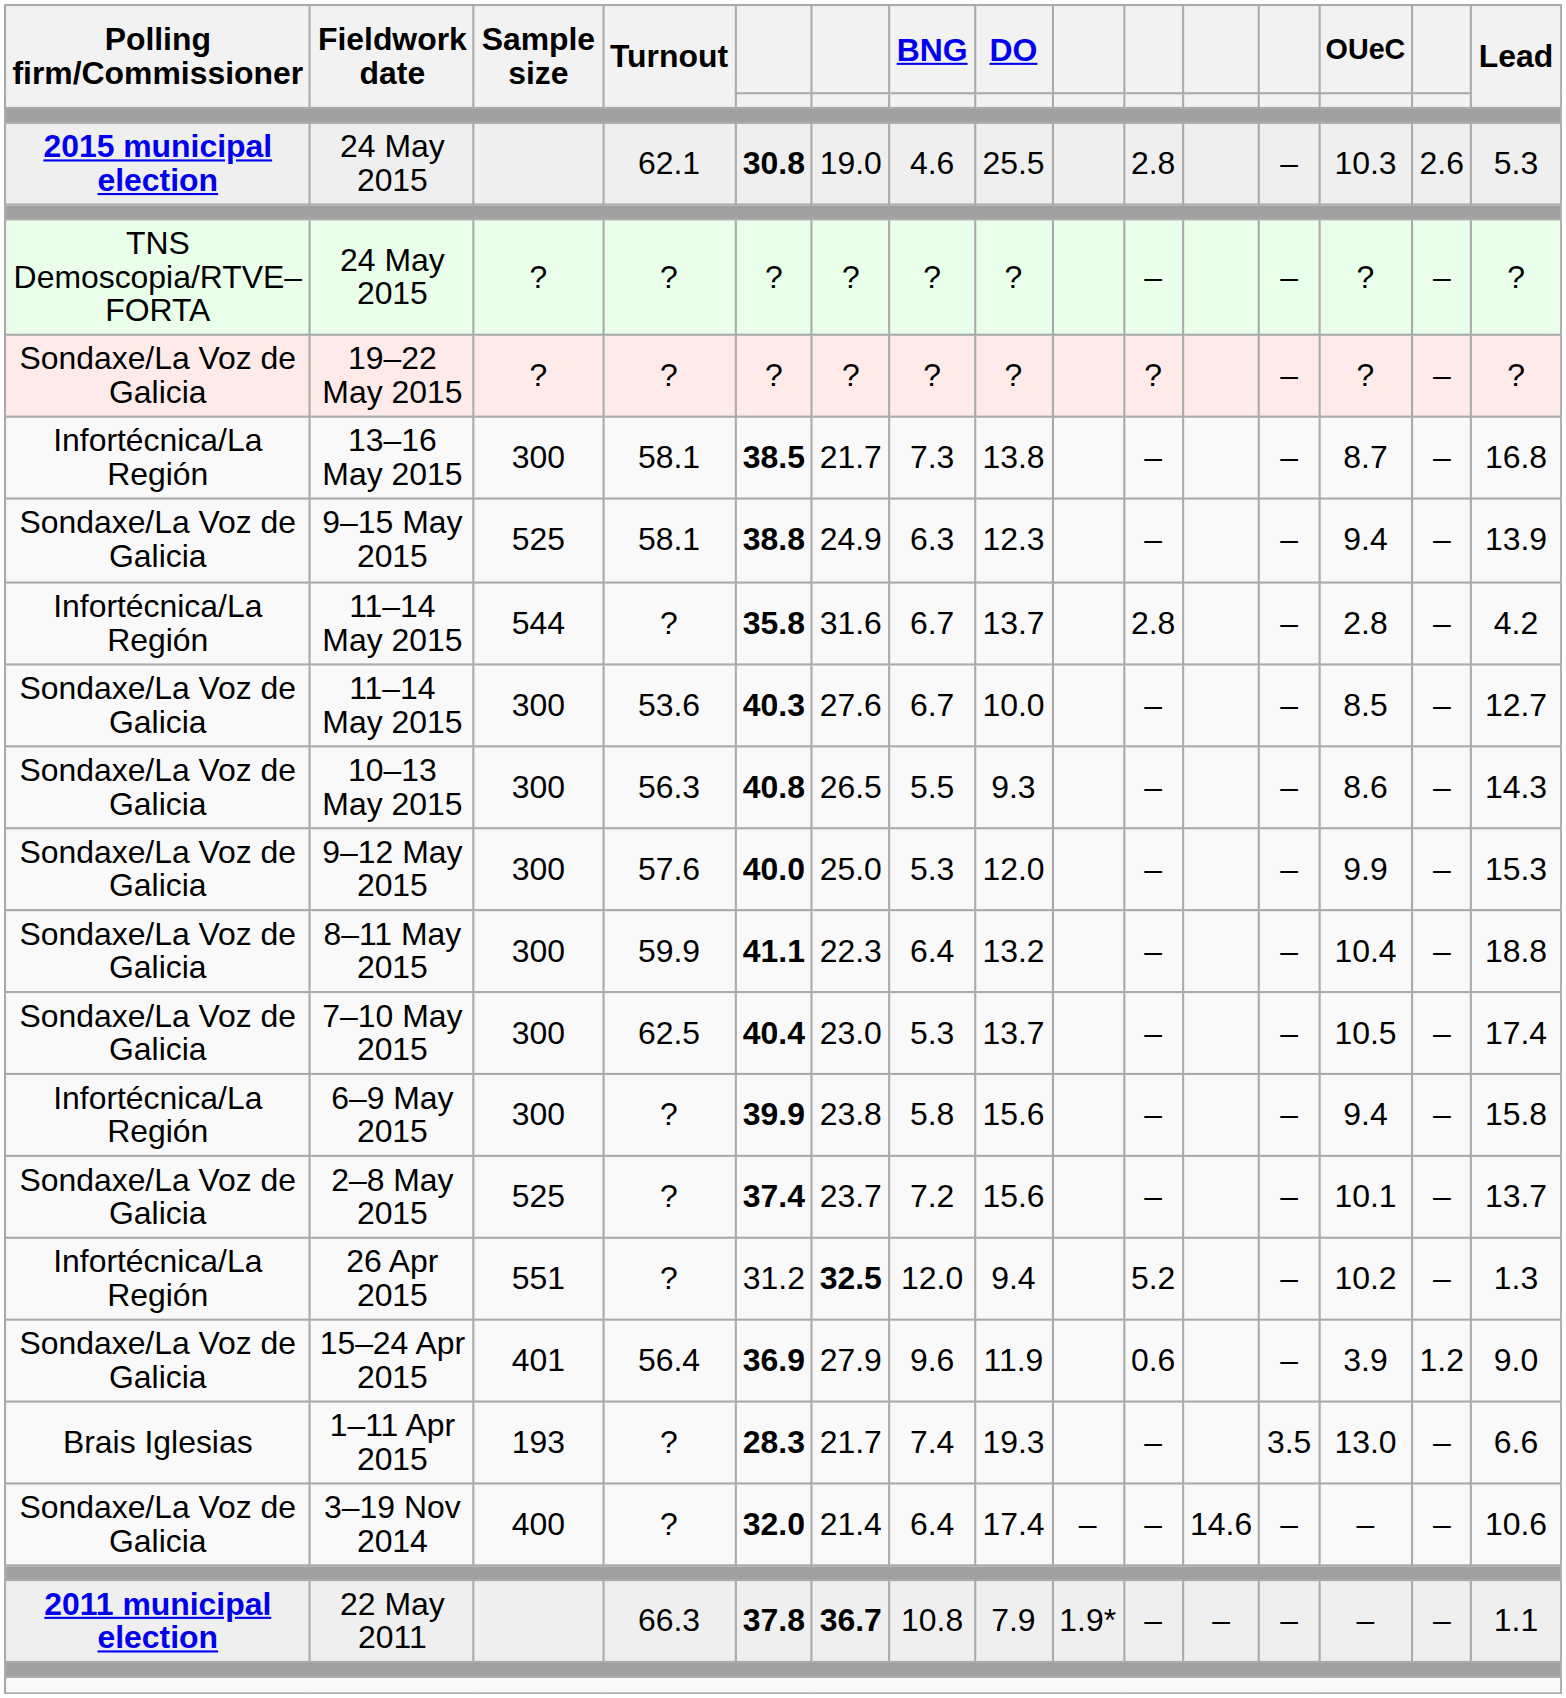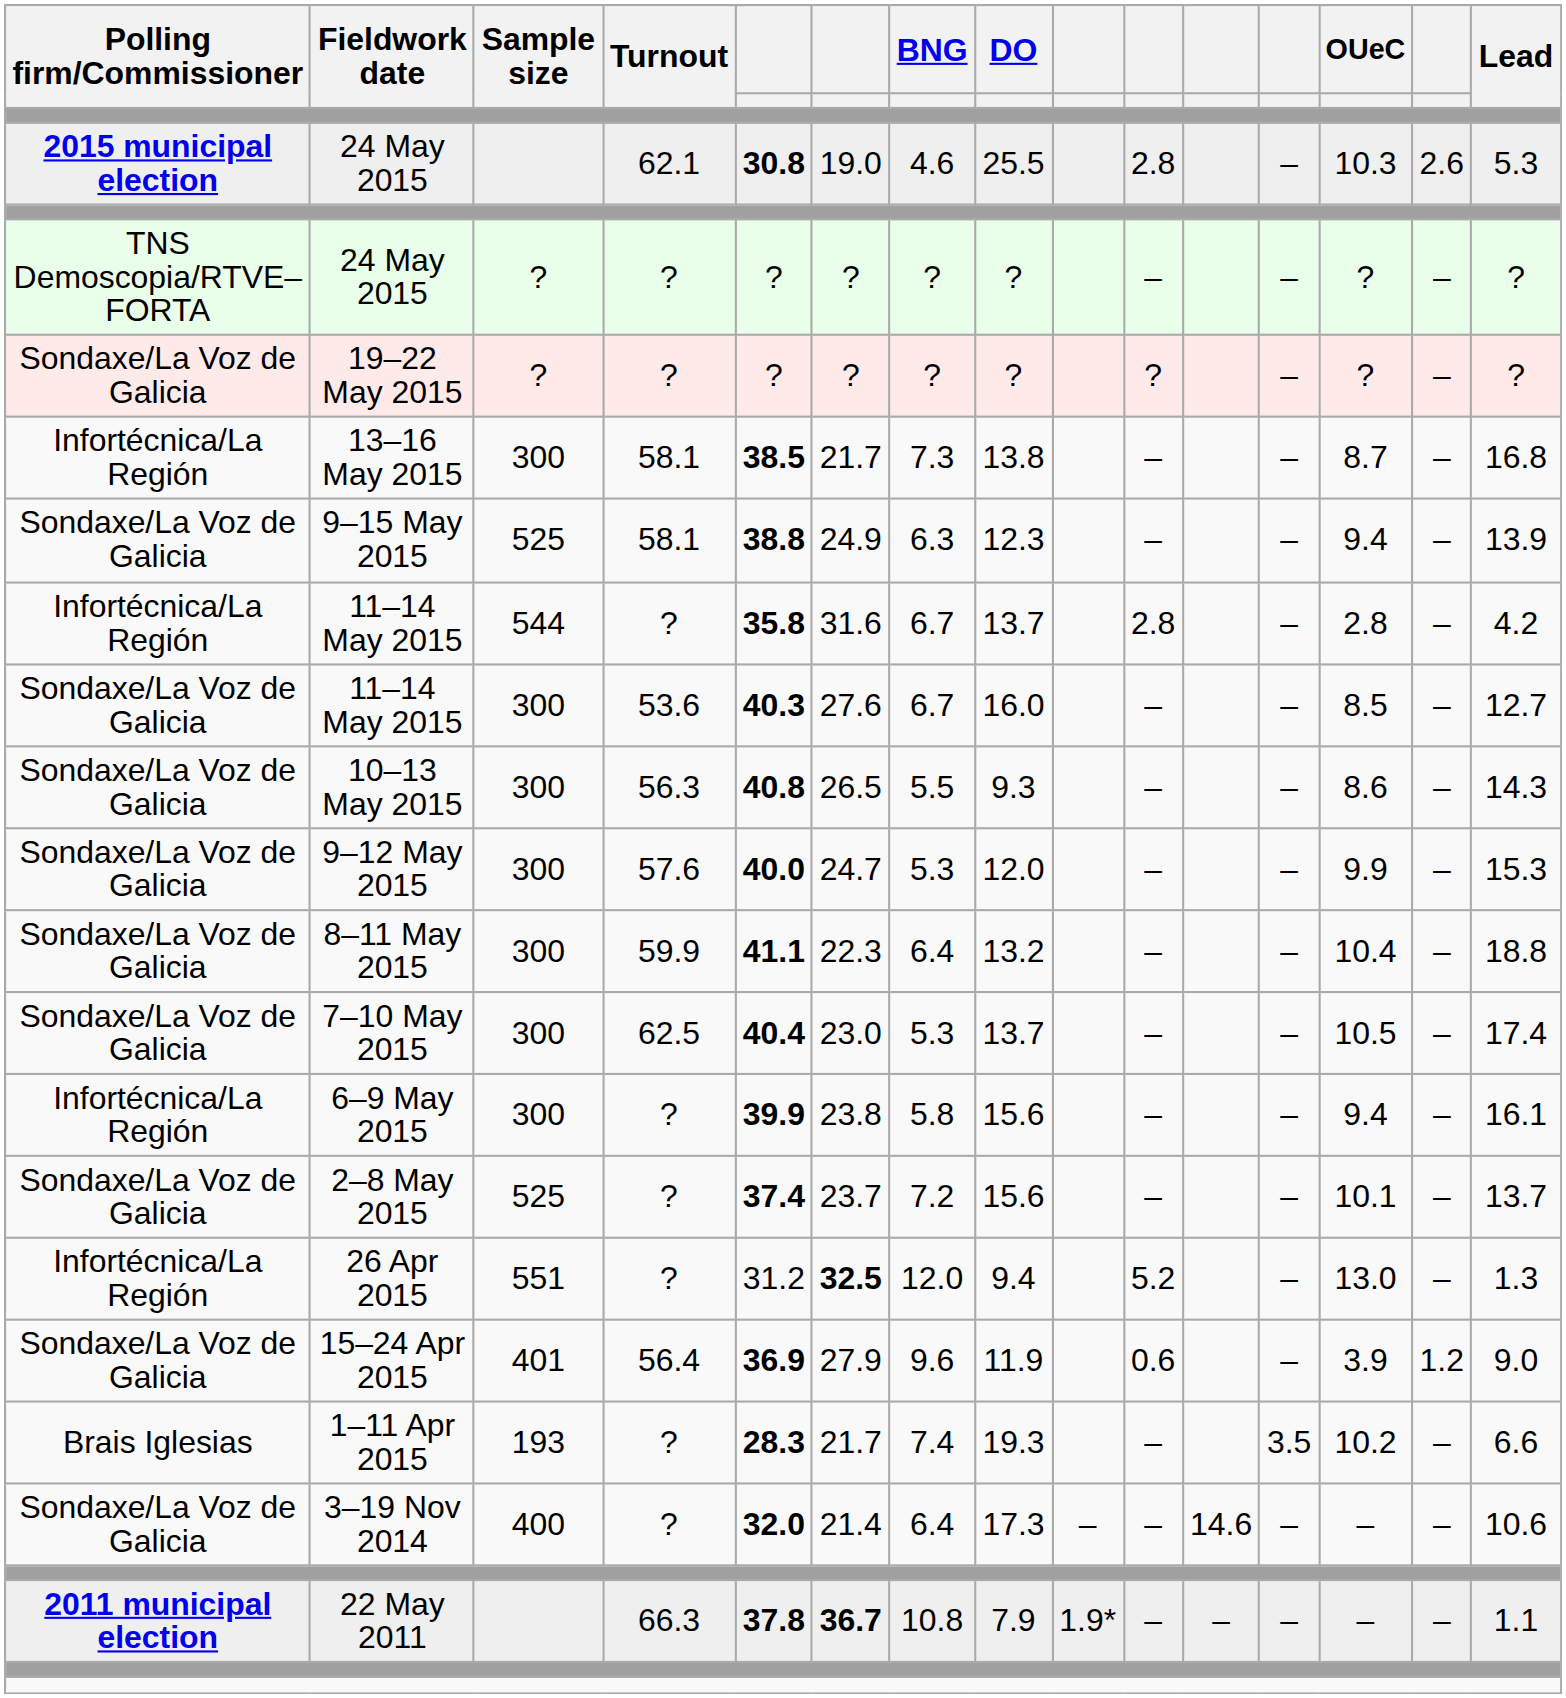(1013, 704) 10.0 -> (1013, 704) 16.0
(851, 868) 25.0 -> (851, 868) 24.7
(1516, 1114) 15.8 -> (1516, 1114) 16.1
(1365, 1278) 10.2 -> (1365, 1278) 13.0
(1365, 1442) 13.0 -> (1365, 1442) 10.2
(1013, 1524) 17.4 -> (1013, 1524) 17.3
